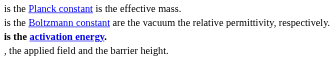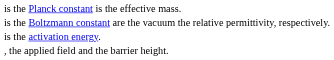(55, 37) bold -> (52, 37) normal
